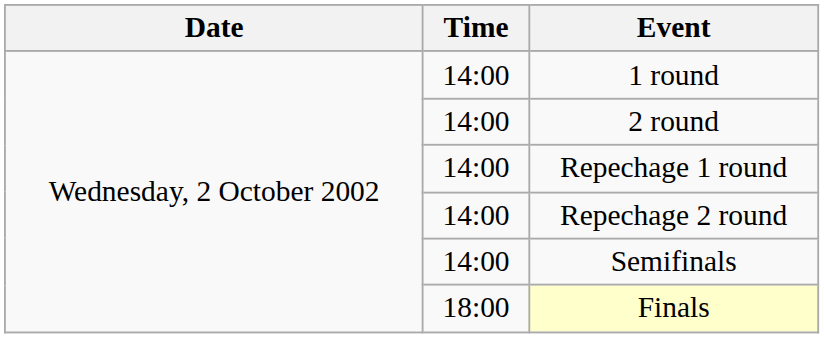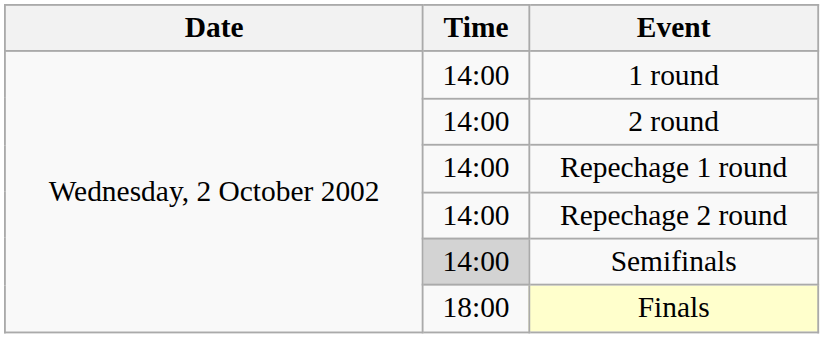(476, 261) no background -> (476, 261) lightgrey background
